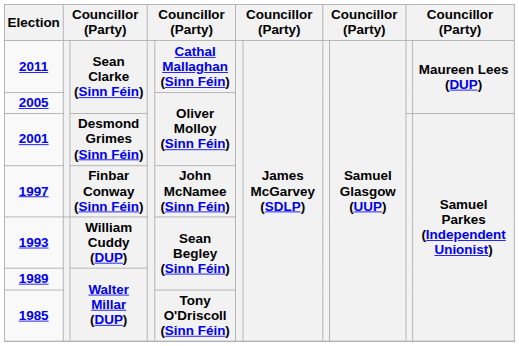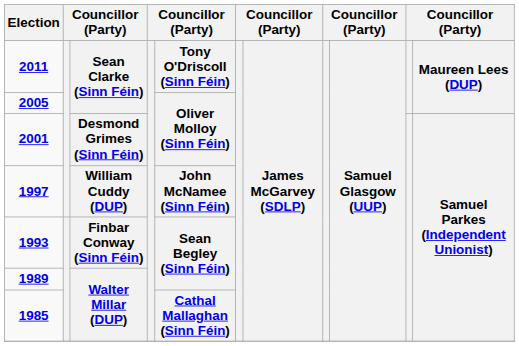(195, 66) Cathal Mallaghan (Sinn Féin) -> (195, 66) Tony O'Driscoll (Sinn Féin)
(109, 191) Finbar Conway (Sinn Féin) -> (109, 191) William Cuddy (DUP)
(109, 242) William Cuddy (DUP) -> (109, 242) Finbar Conway (Sinn Féin)
(195, 315) Tony O'Driscoll (Sinn Féin) -> (195, 315) Cathal Mallaghan (Sinn Féin)
